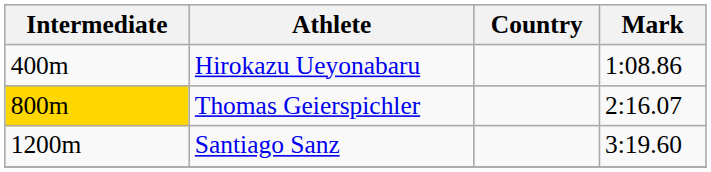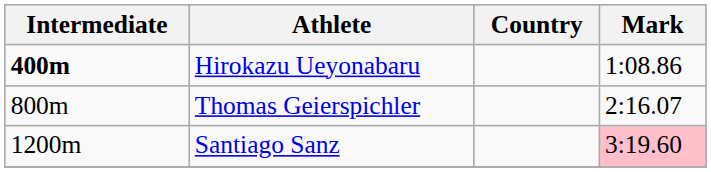(40, 65) normal -> (40, 65) bold
(40, 105) gold background -> (40, 105) no background
(643, 145) no background -> (643, 145) pink background
